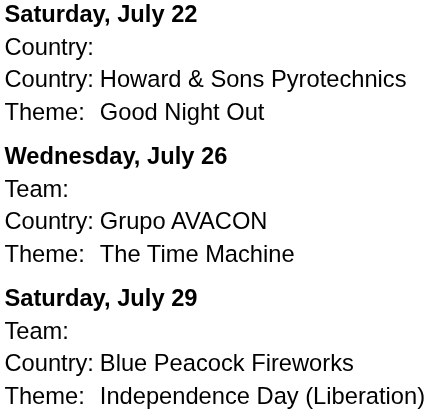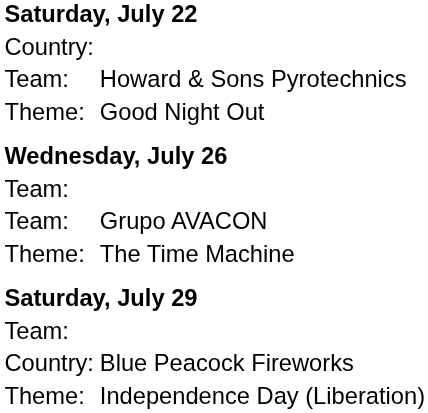(49, 79) Country: -> (37, 79) Team:
(49, 221) Country: -> (37, 221) Team:
